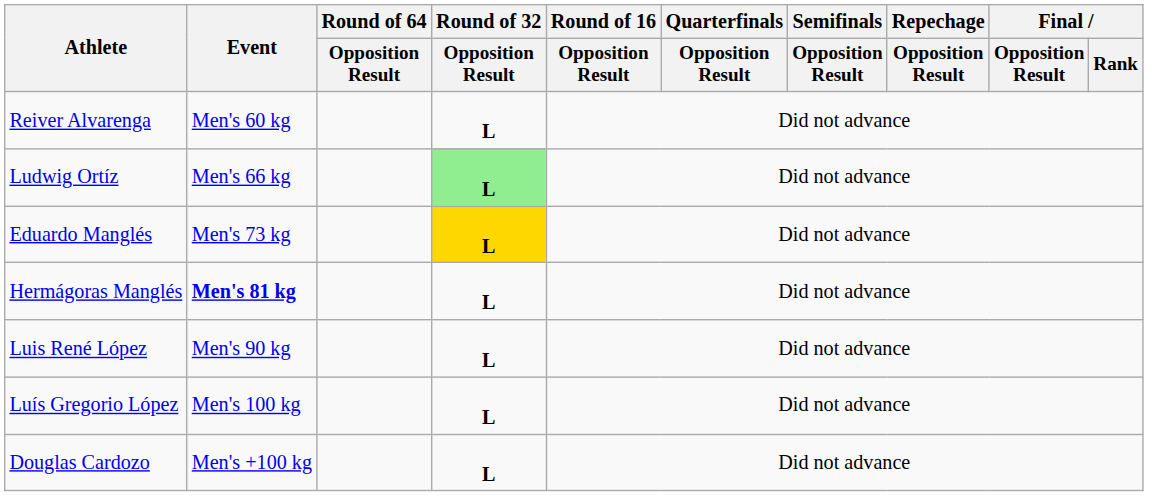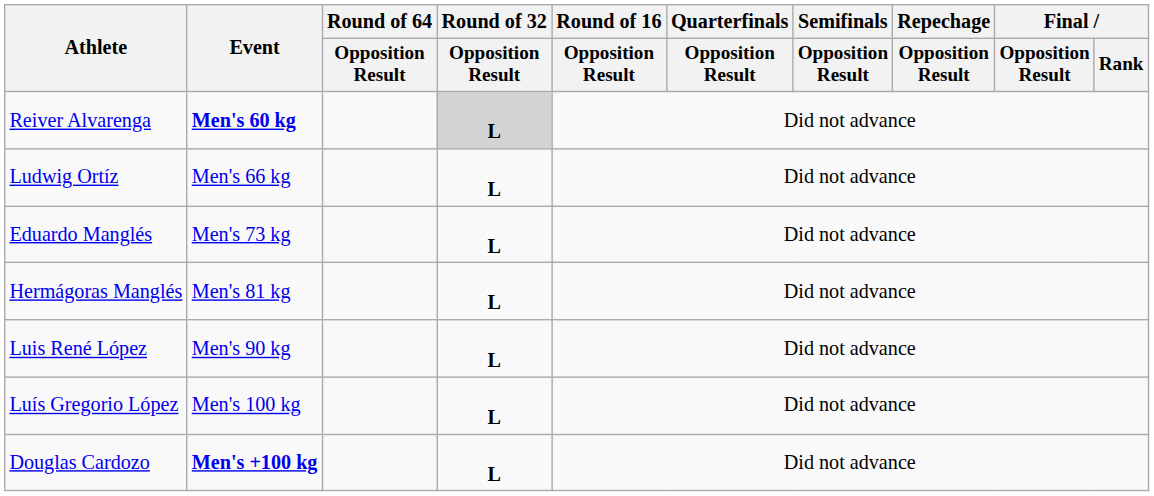(241, 120) normal -> (244, 120) bold
(489, 132) no background -> (494, 132) lightgrey background
(489, 189) lightgreen background -> (494, 189) no background
(489, 246) gold background -> (494, 246) no background
(244, 291) bold -> (241, 291) normal
(252, 462) normal -> (255, 462) bold
